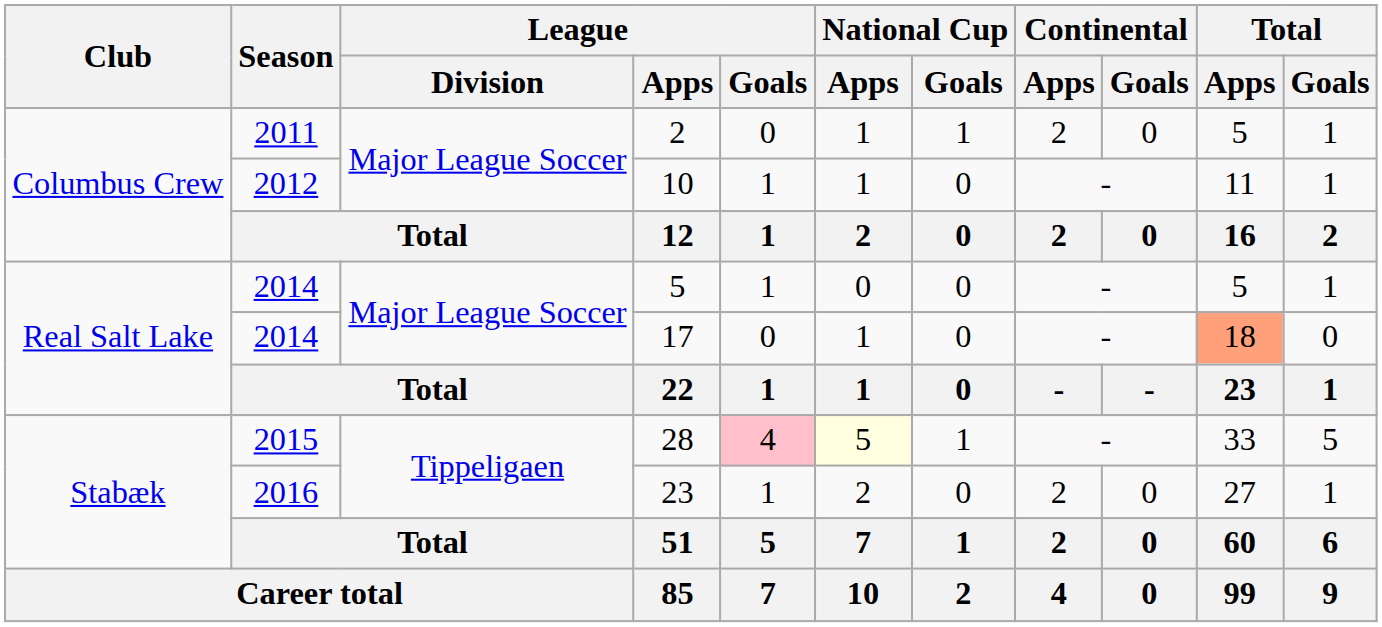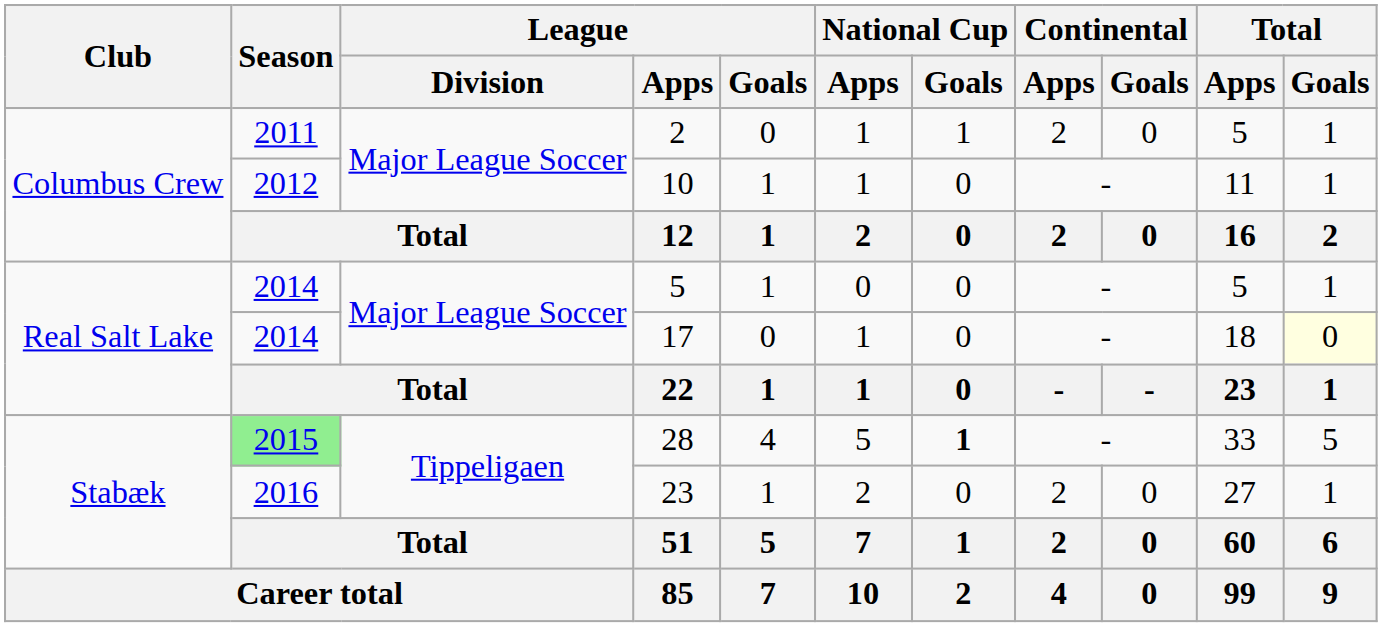(1240, 337) lightsalmon background -> (1240, 337) no background
(1330, 337) no background -> (1330, 337) lightyellow background
(286, 440) no background -> (286, 440) lightgreen background
(768, 440) pink background -> (768, 440) no background
(863, 440) lightyellow background -> (863, 440) no background
(963, 440) normal -> (963, 440) bold
